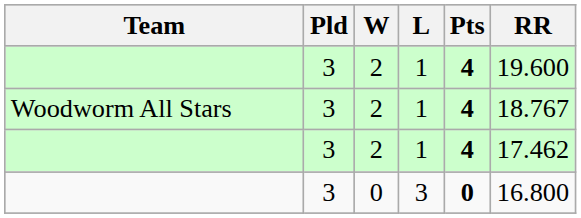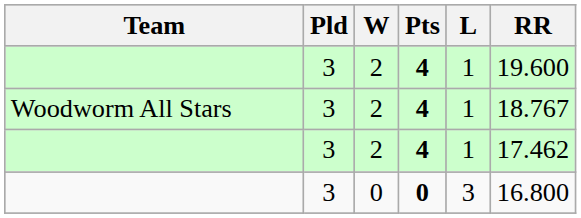columns swapped: (421, 25) <-> (467, 25)
